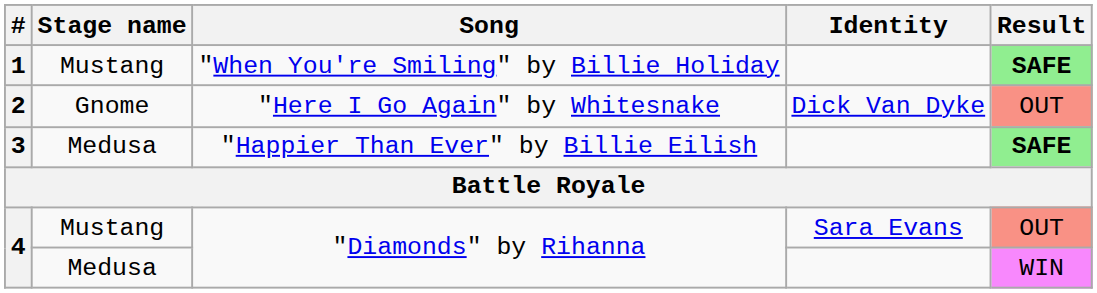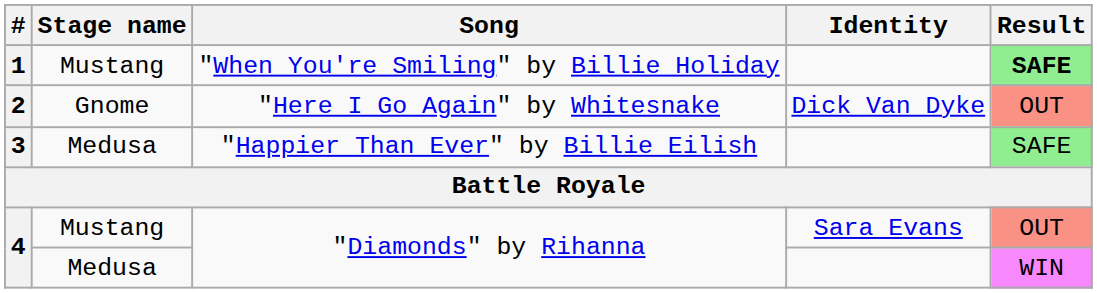(1042, 147) bold -> (1042, 147) normal
